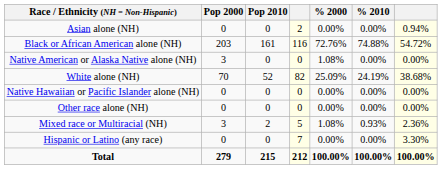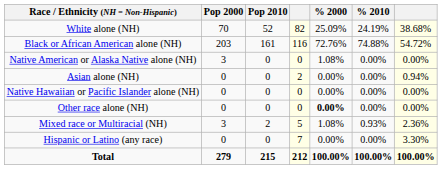rows swapped: (103, 76) <-> (103, 28)
(331, 108) normal -> (331, 108) bold
